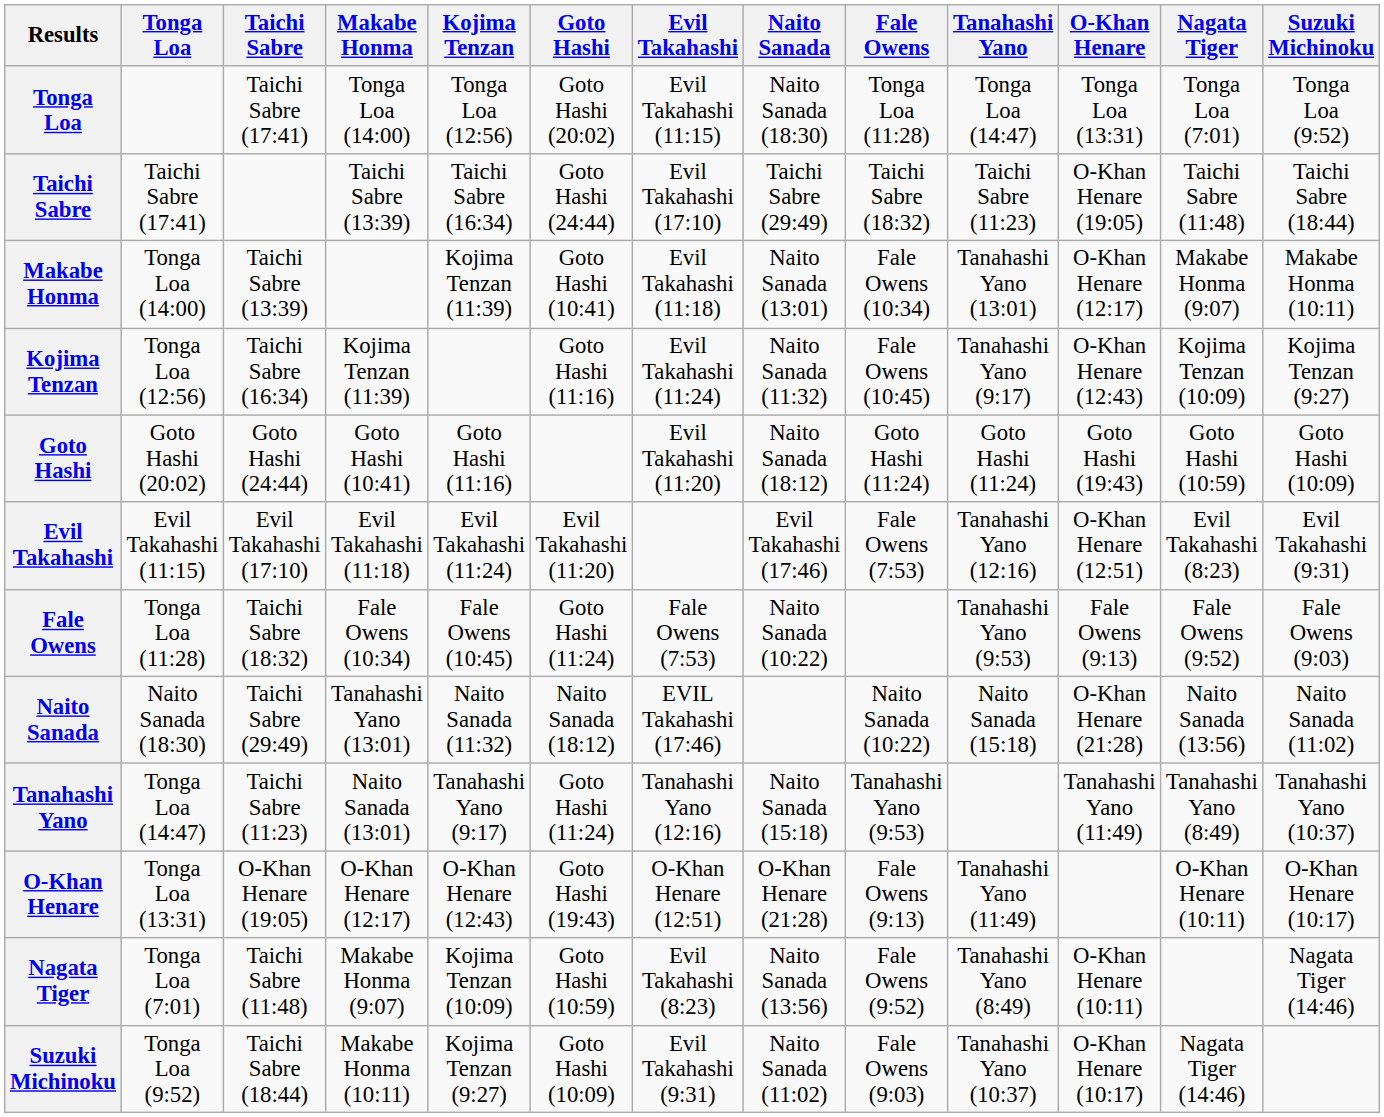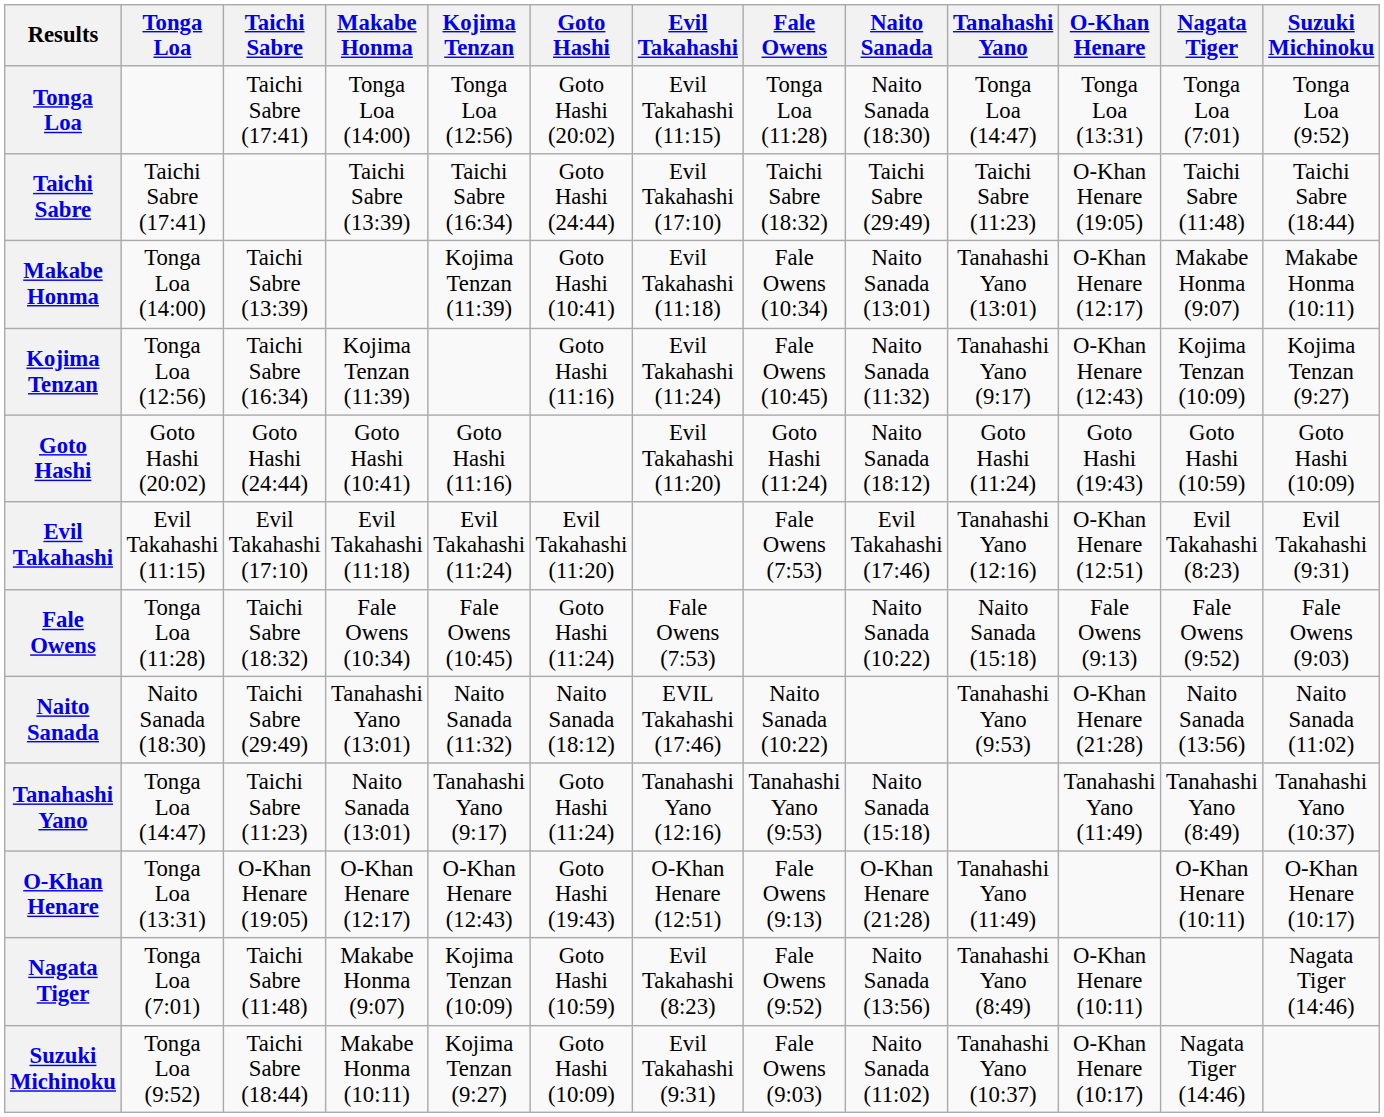columns swapped: (897, 35) <-> (794, 35)
(1003, 632) Tanahashi Yano (9:53) -> (1003, 632) Naito Sanada (15:18)
(1003, 719) Naito Sanada (15:18) -> (1003, 719) Tanahashi Yano (9:53)
